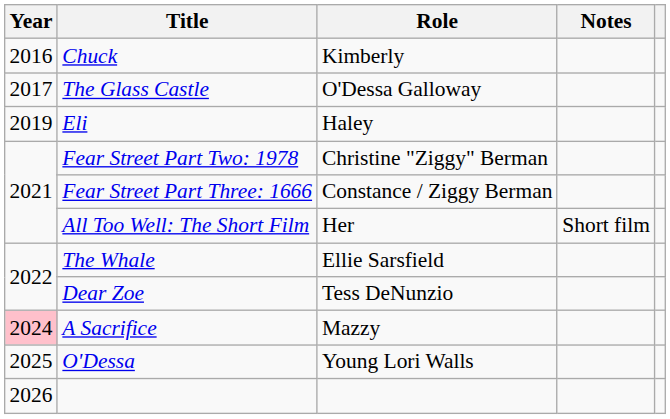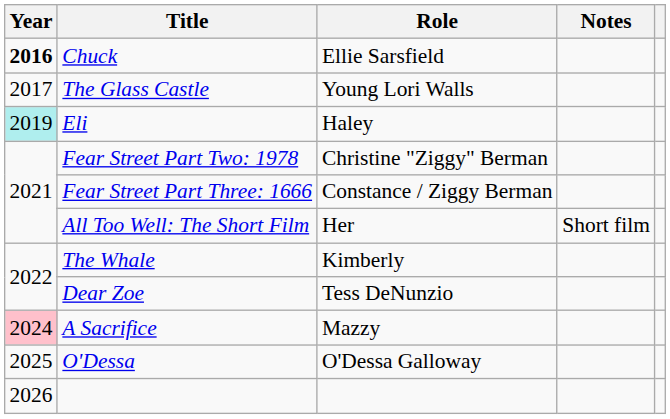(31, 55) normal -> (31, 55) bold
(363, 55) Kimberly -> (383, 55) Ellie Sarsfield
(402, 89) O'Dessa Galloway -> (398, 89) Young Lori Walls
(31, 123) no background -> (31, 123) paleturquoise background
(383, 259) Ellie Sarsfield -> (363, 259) Kimberly
(398, 361) Young Lori Walls -> (402, 361) O'Dessa Galloway
